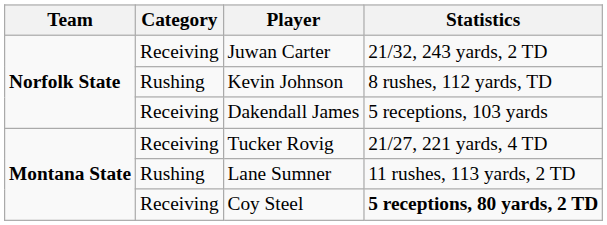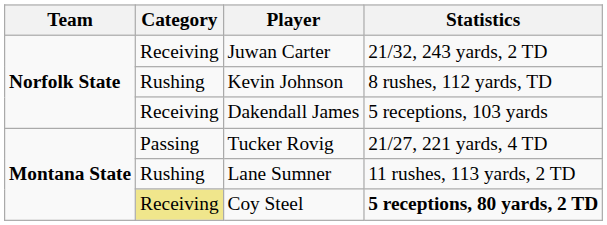(179, 143) Receiving -> (170, 143) Passing
(179, 204) no background -> (179, 204) khaki background
